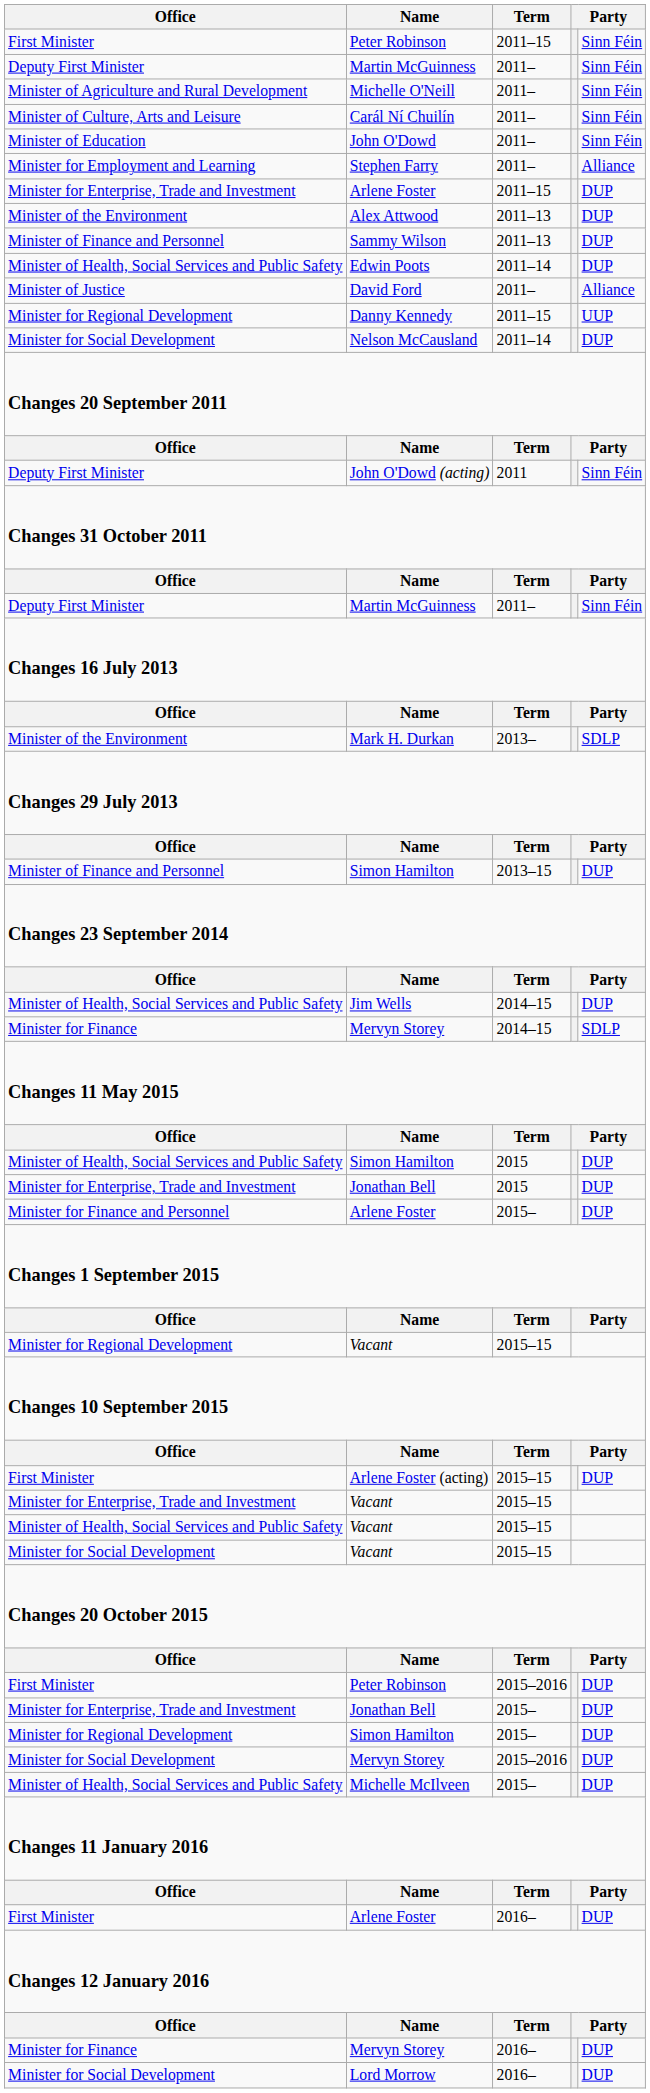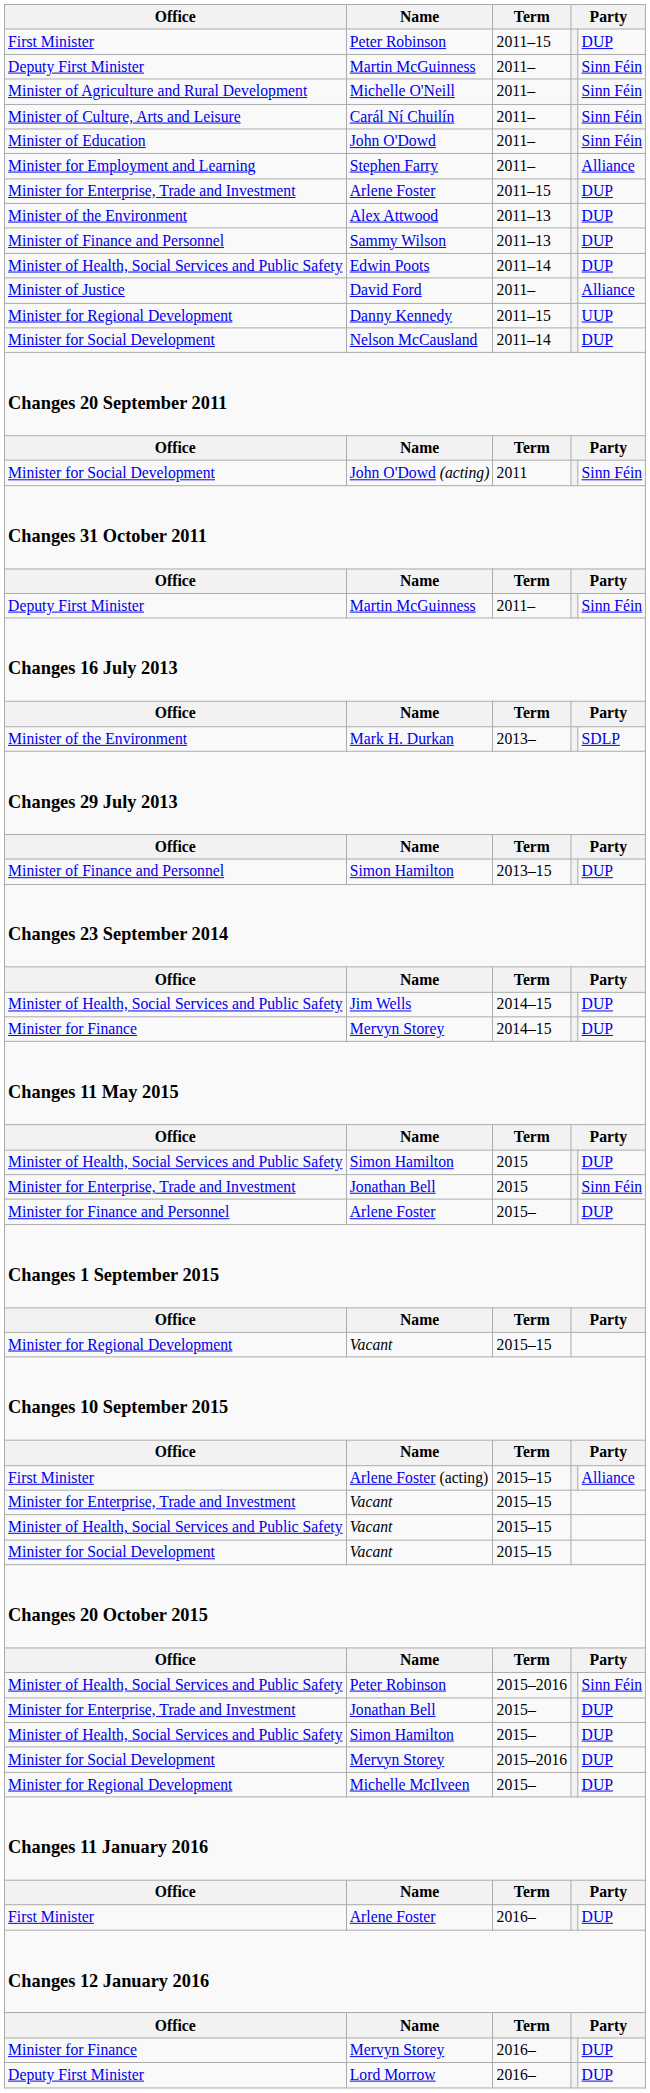(612, 41) Sinn Féin -> (597, 41) DUP
(76, 473) Deputy First Minister -> (112, 473) Minister for Social Development
(601, 1029) SDLP -> (597, 1029) DUP
(597, 1187) DUP -> (612, 1187) Sinn Féin
(597, 1477) DUP -> (608, 1477) Alliance
(51, 1685) First Minister -> (175, 1685) Minister of Health, Social Services and Public Safety
(597, 1685) DUP -> (612, 1685) Sinn Féin
(120, 1734) Minister for Regional Development -> (175, 1734) Minister of Health, Social Services and Public Safety
(175, 1784) Minister of Health, Social Services and Public Safety -> (120, 1784) Minister for Regional Development
(112, 2075) Minister for Social Development -> (76, 2075) Deputy First Minister
